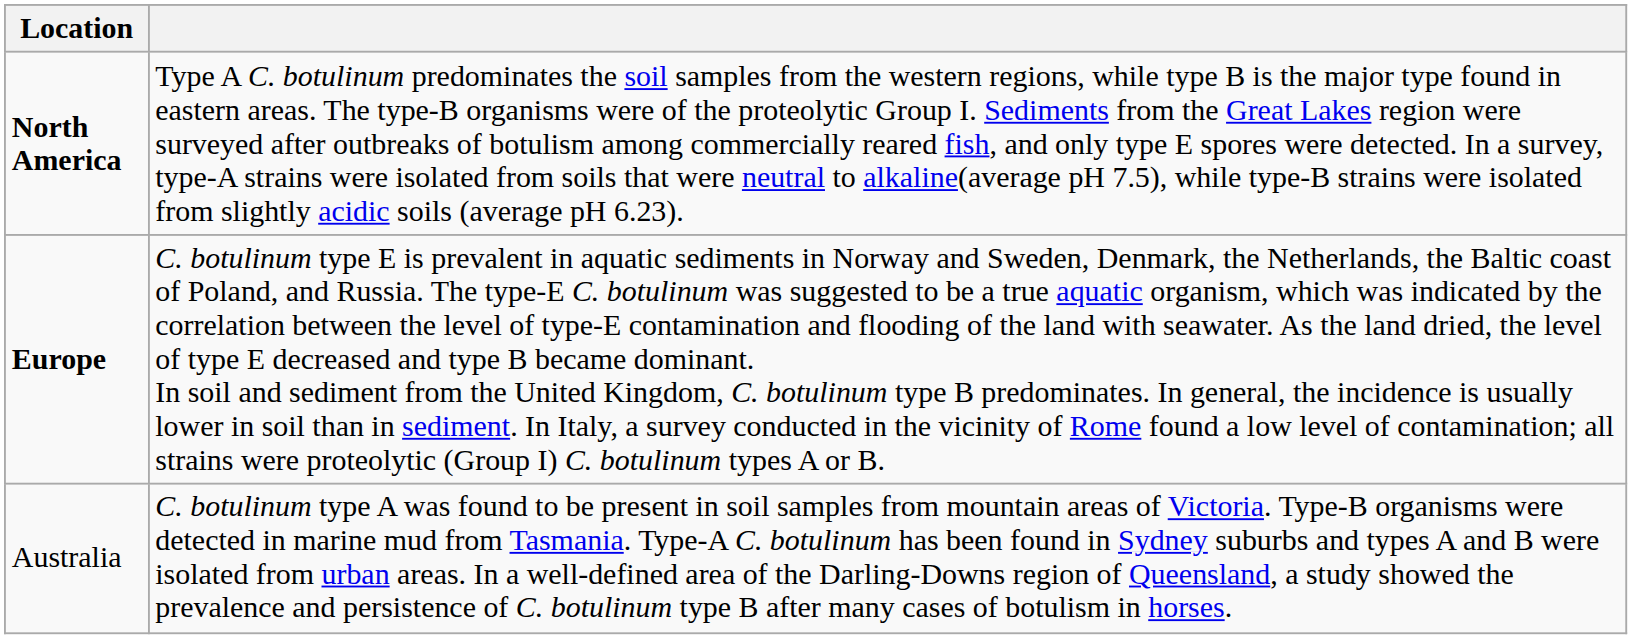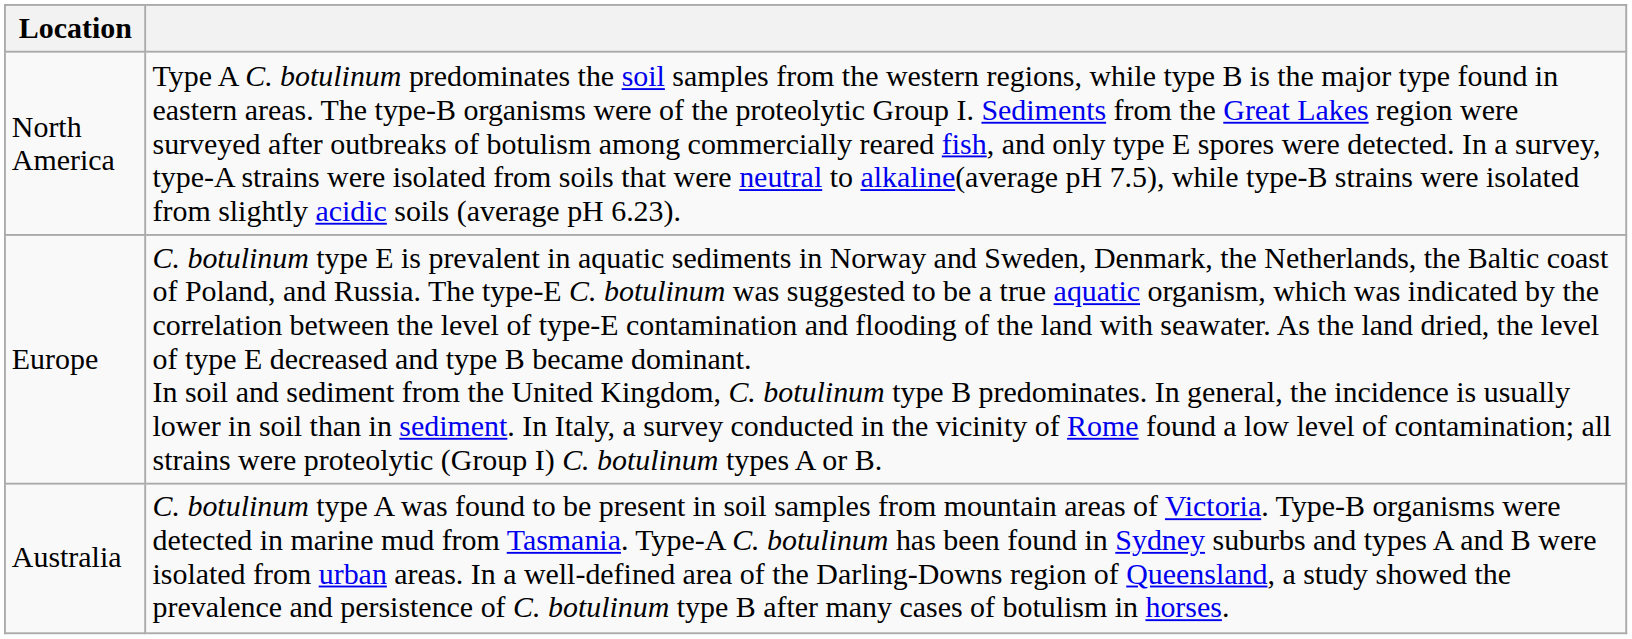(67, 142) bold -> (63, 142) normal
(59, 358) bold -> (55, 358) normal
